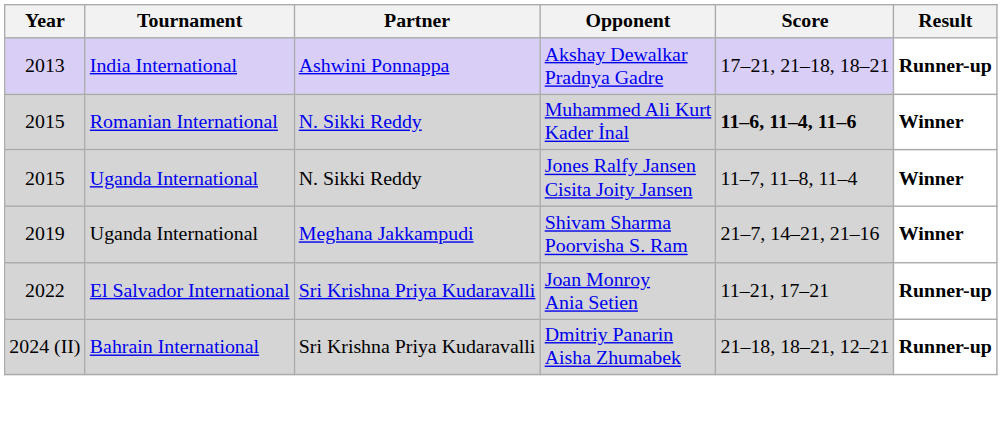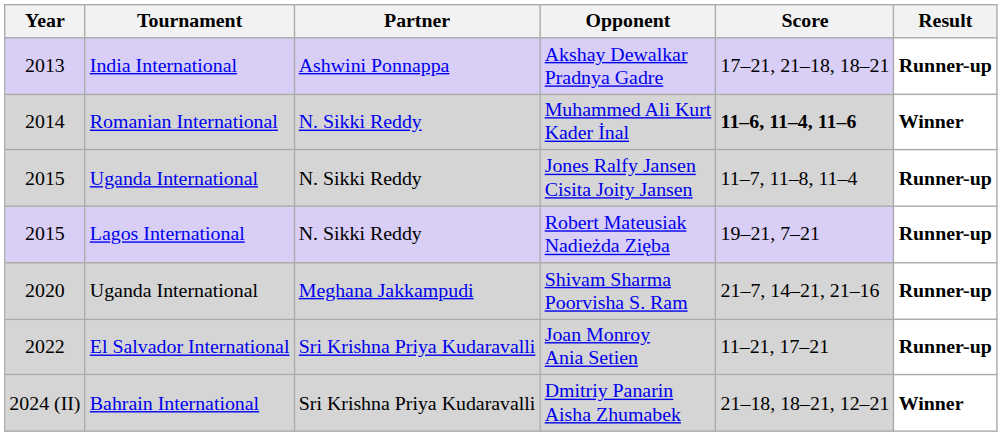(45, 122) 2015 -> (45, 122) 2014
(931, 178) Winner -> (945, 178) Runner-up
+ row: (616, 234)
(45, 234) 2019 -> (45, 290) 2020
(931, 234) Winner -> (945, 290) Runner-up
(945, 346) Runner-up -> (931, 403) Winner
